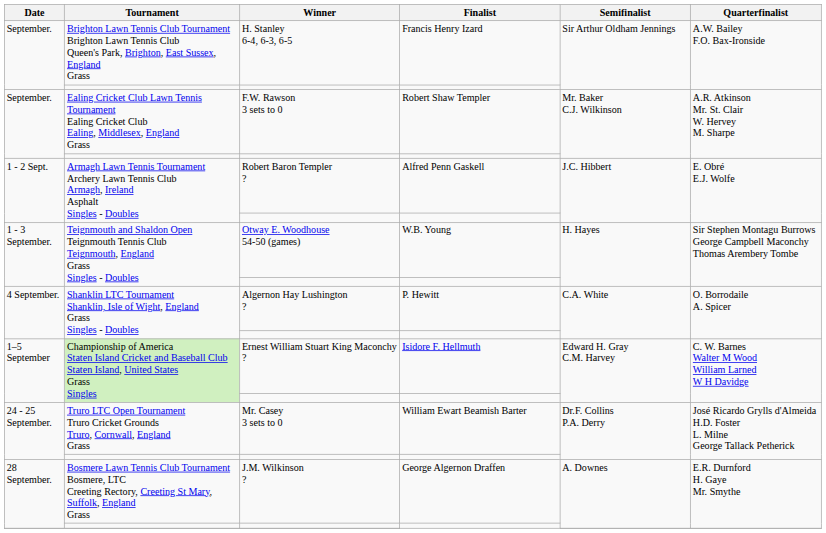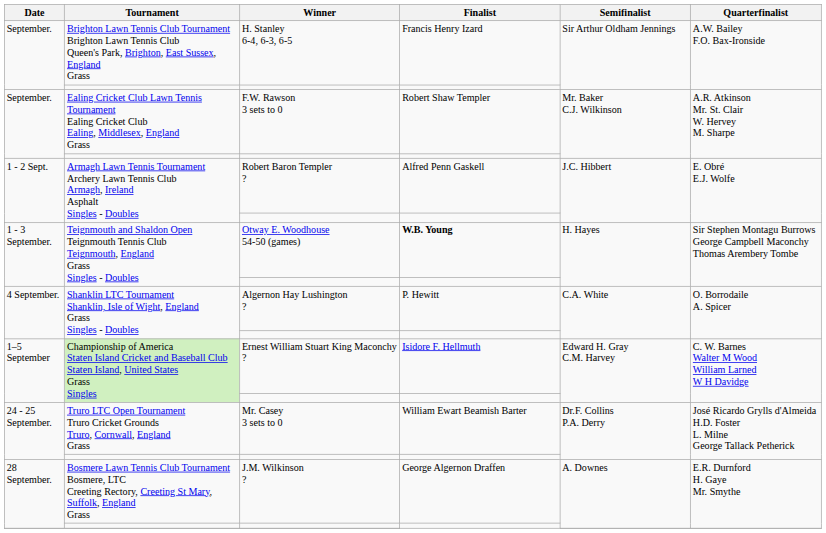(427, 230) normal -> (427, 230) bold
